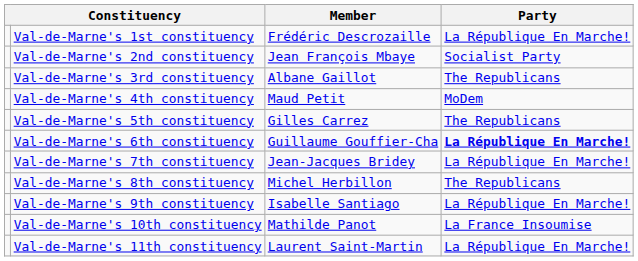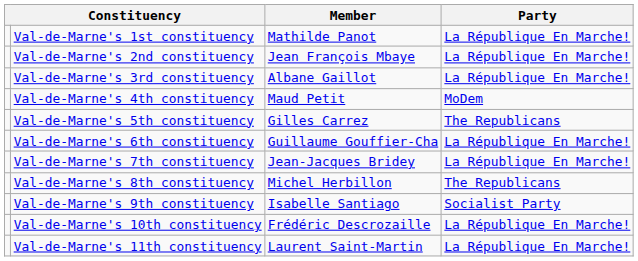(349, 36) Frédéric Descrozaille -> (322, 36) Mathilde Panot
(502, 57) Socialist Party -> (537, 57) La République En Marche!
(502, 78) The Republicans -> (537, 78) La République En Marche!
(537, 141) bold -> (537, 141) normal
(537, 204) La République En Marche! -> (502, 204) Socialist Party
(322, 225) Mathilde Panot -> (349, 225) Frédéric Descrozaille
(518, 225) La France Insoumise -> (537, 225) La République En Marche!
